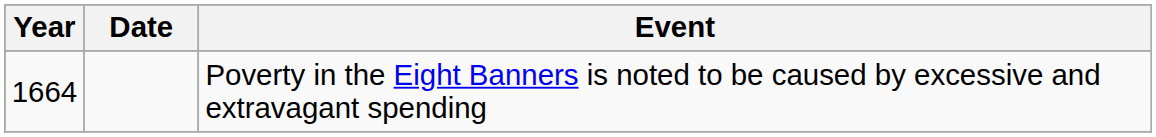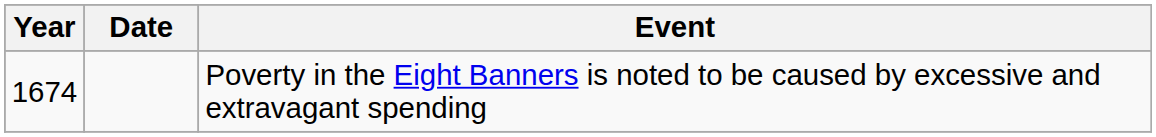(44, 91) 1664 -> (44, 91) 1674
